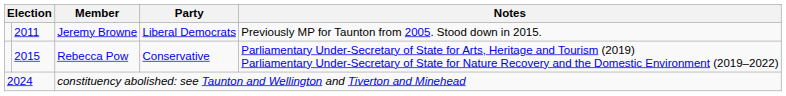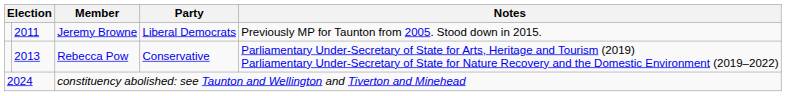(27, 56) 2015 -> (27, 56) 2013
